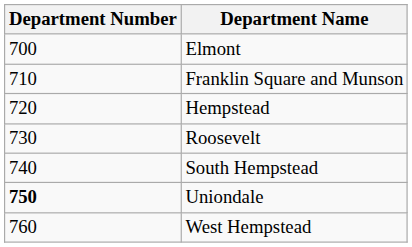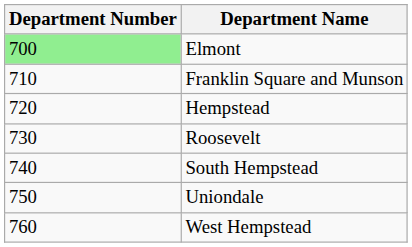(23, 49) no background -> (23, 49) lightgreen background
(23, 197) bold -> (23, 197) normal
